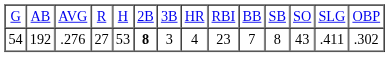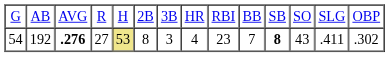(73, 39) normal -> (73, 39) bold
(123, 39) no background -> (123, 39) khaki background
(145, 39) bold -> (145, 39) normal
(277, 39) normal -> (277, 39) bold
